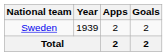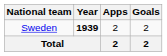(87, 28) normal -> (87, 28) bold
